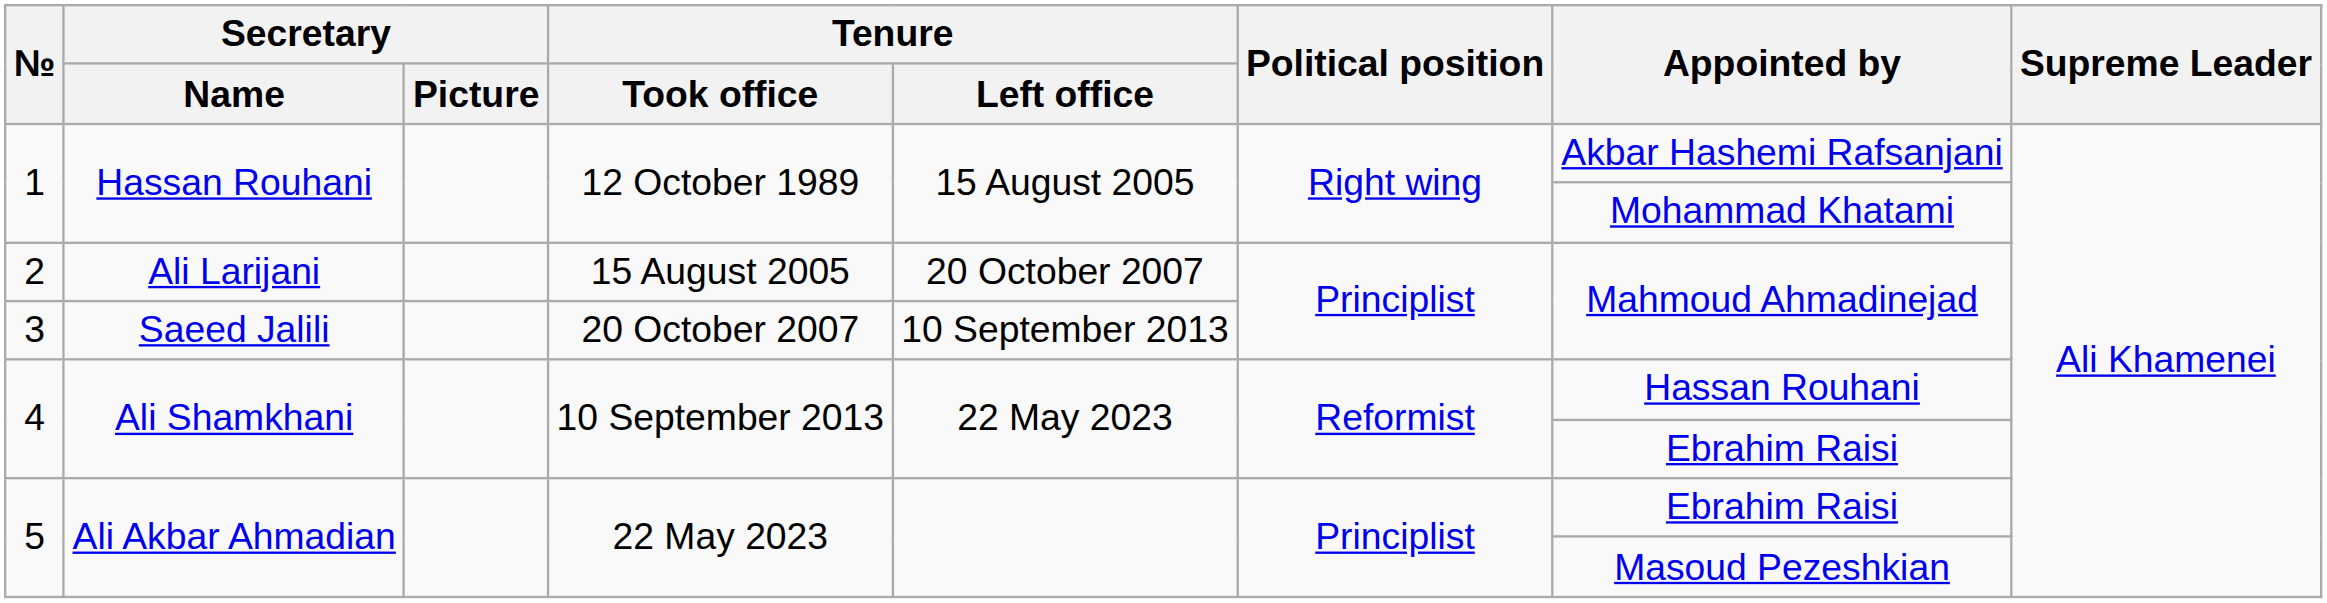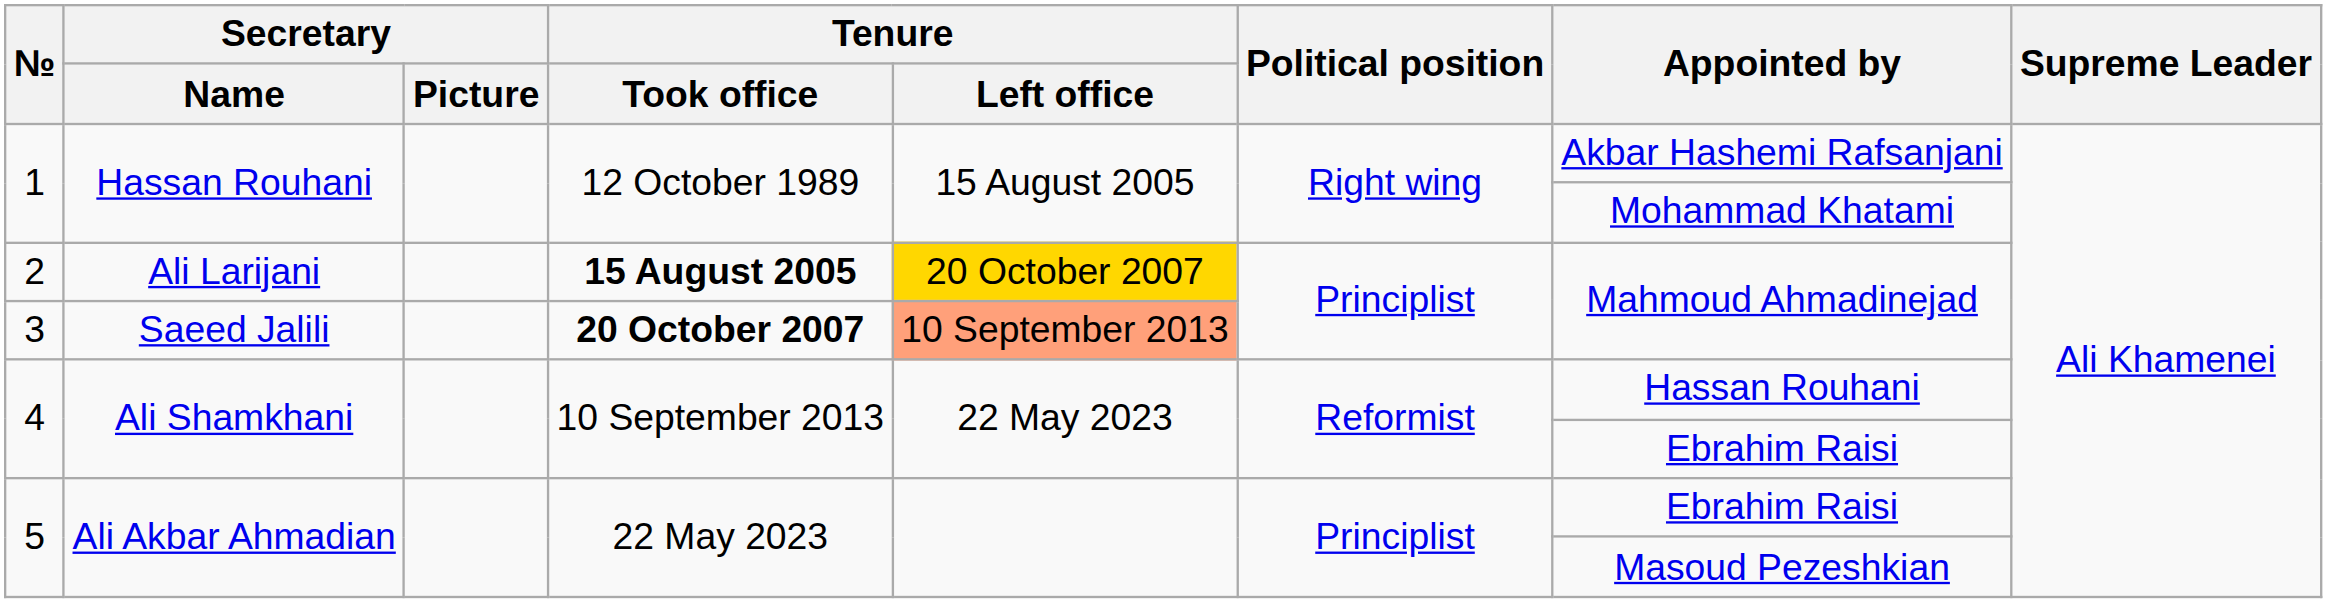(720, 270) normal -> (720, 270) bold
(1065, 270) no background -> (1065, 270) gold background
(720, 329) normal -> (720, 329) bold
(1065, 329) no background -> (1065, 329) lightsalmon background
